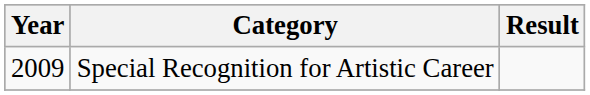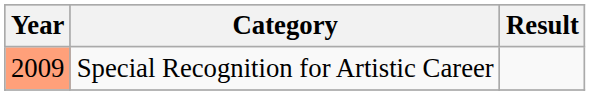(38, 68) no background -> (38, 68) lightsalmon background
